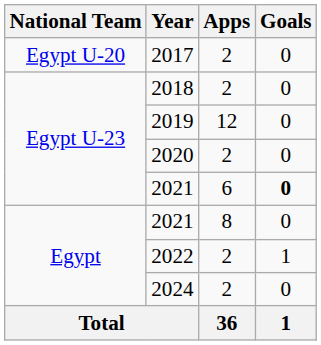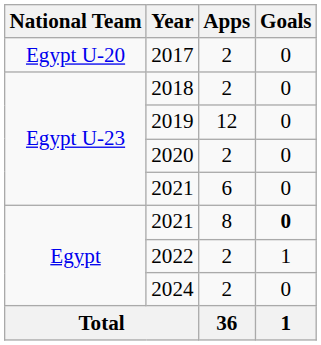(286, 188) bold -> (286, 188) normal
(286, 222) normal -> (286, 222) bold
